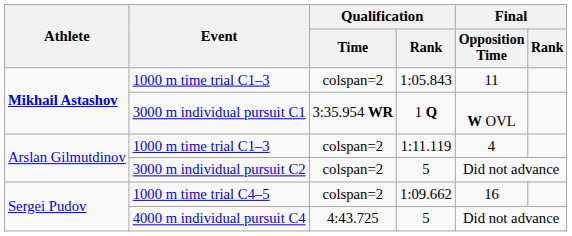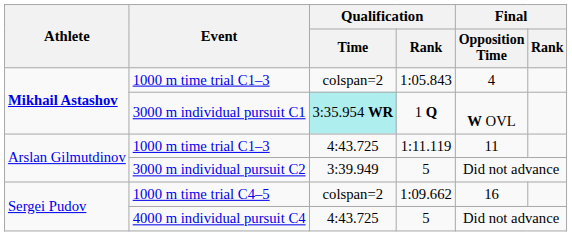(492, 80) 11 -> (492, 80) 4
(353, 113) no background -> (353, 113) paleturquoise background
(353, 146) colspan=2 -> (353, 146) 4:43.725
(492, 146) 4 -> (492, 146) 11
(353, 170) colspan=2 -> (353, 170) 3:39.949
